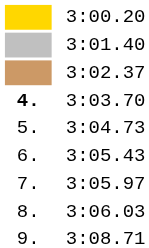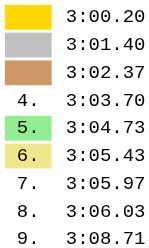(28, 101) bold -> (28, 101) normal
(28, 128) no background -> (28, 128) lightgreen background
(28, 156) no background -> (28, 156) khaki background
